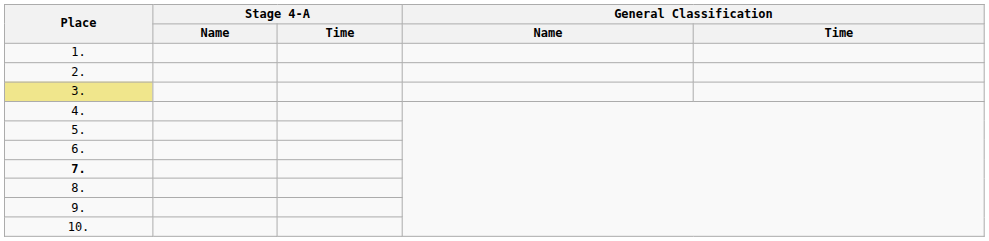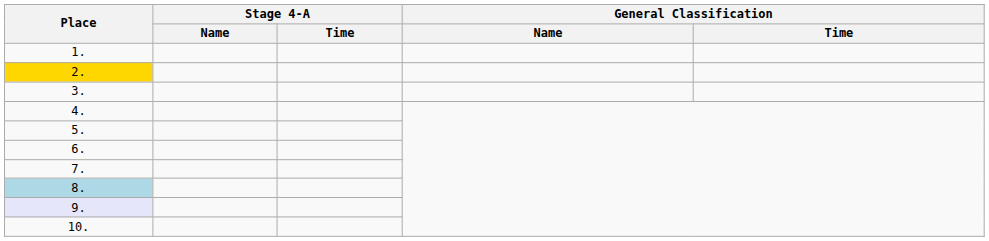(78, 73) no background -> (78, 73) gold background
(78, 92) khaki background -> (78, 92) no background
(78, 169) bold -> (78, 169) normal
(78, 189) no background -> (78, 189) lightblue background
(78, 208) no background -> (78, 208) lavender background
